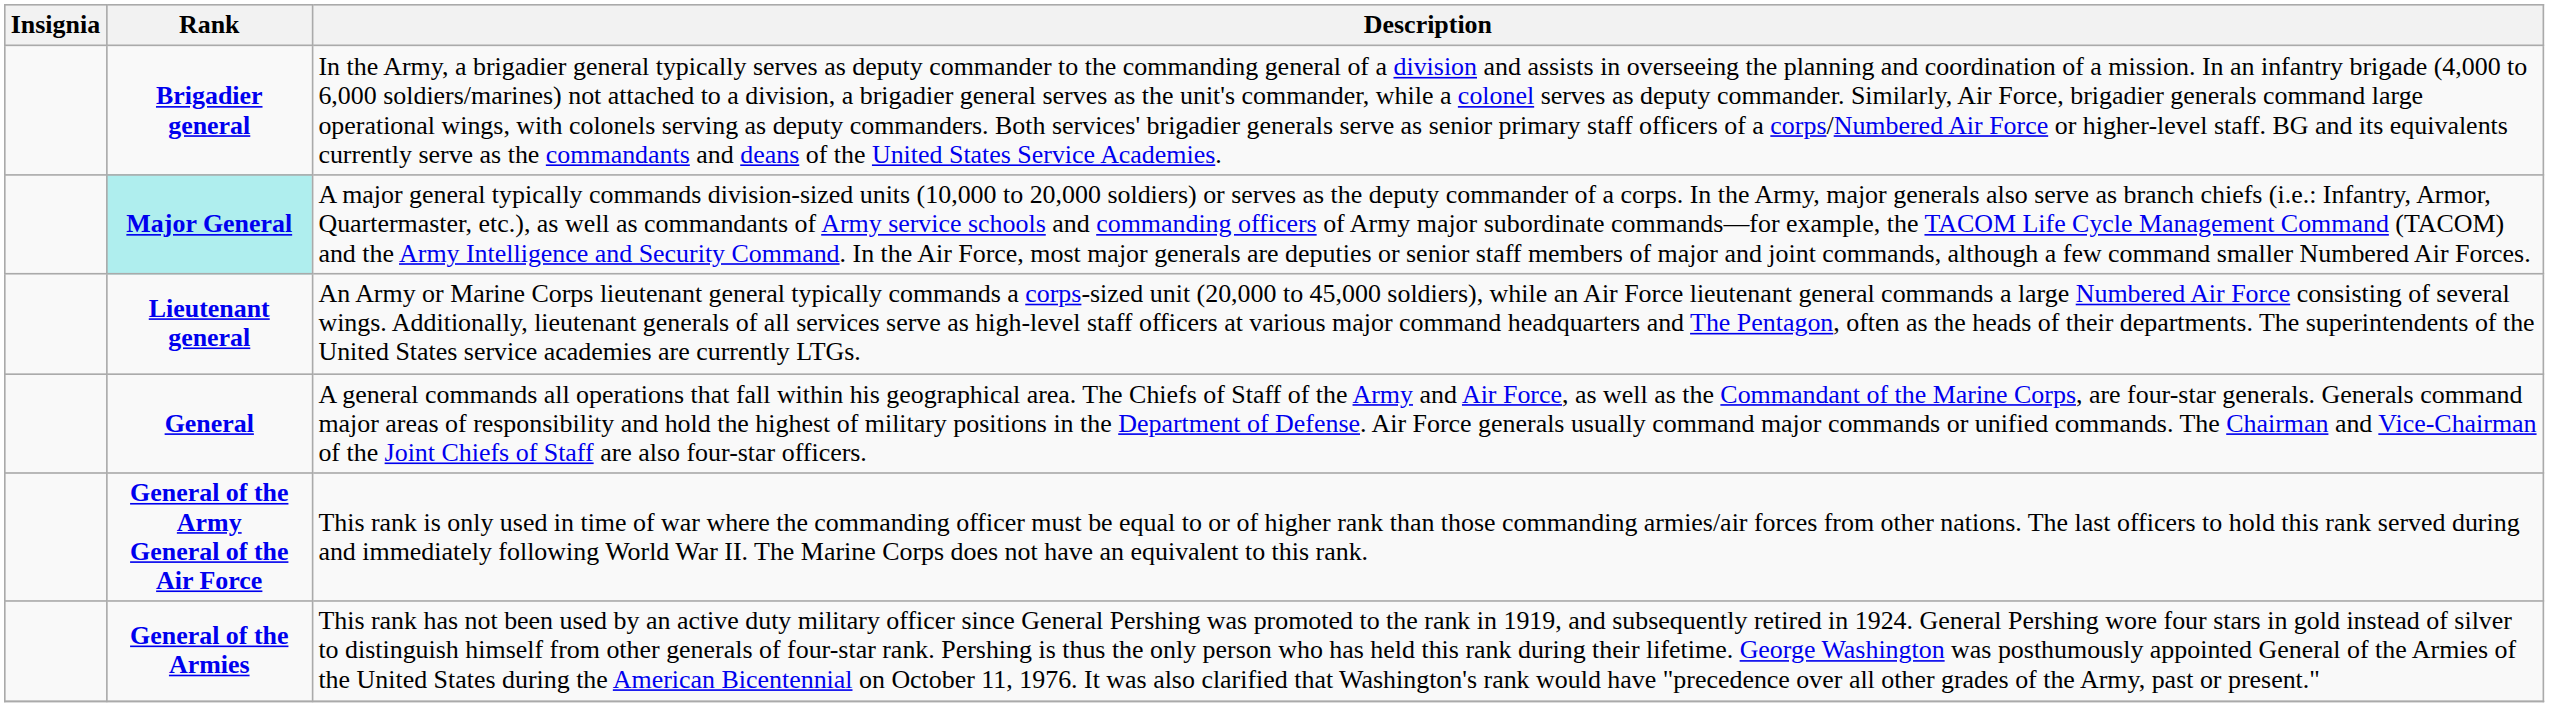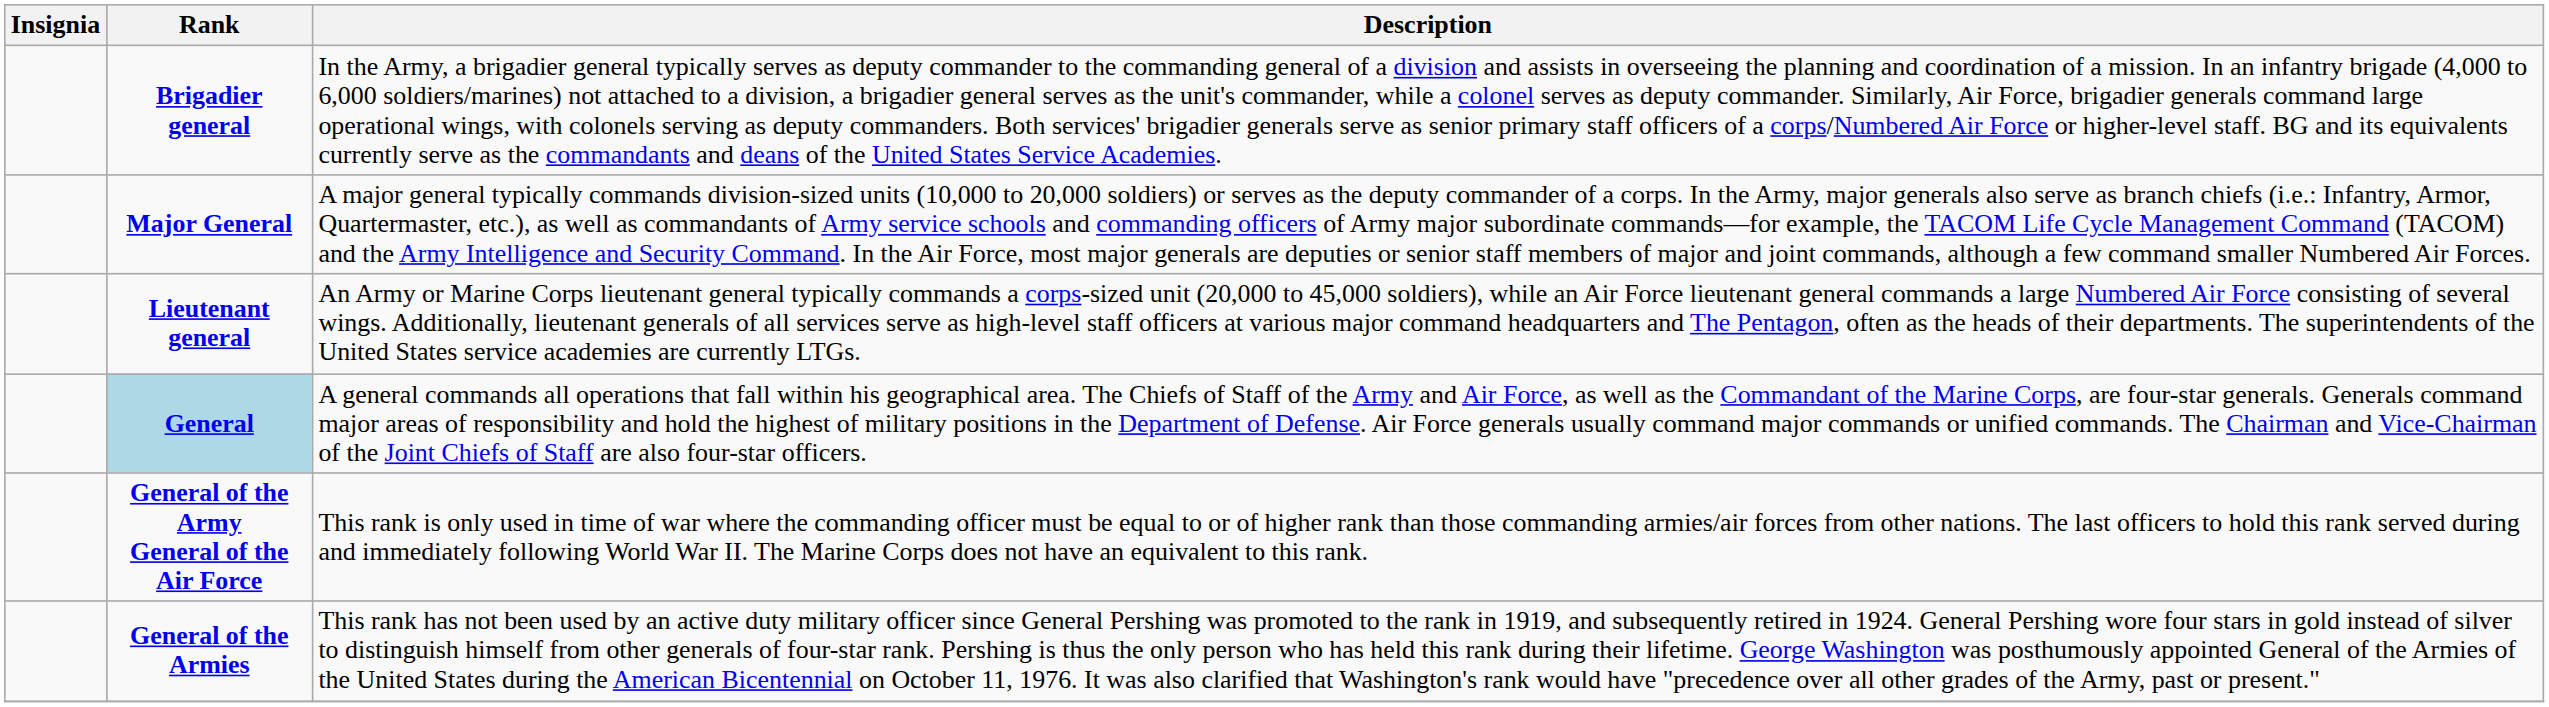(209, 223) paleturquoise background -> (209, 223) no background
(209, 422) no background -> (209, 422) lightblue background
